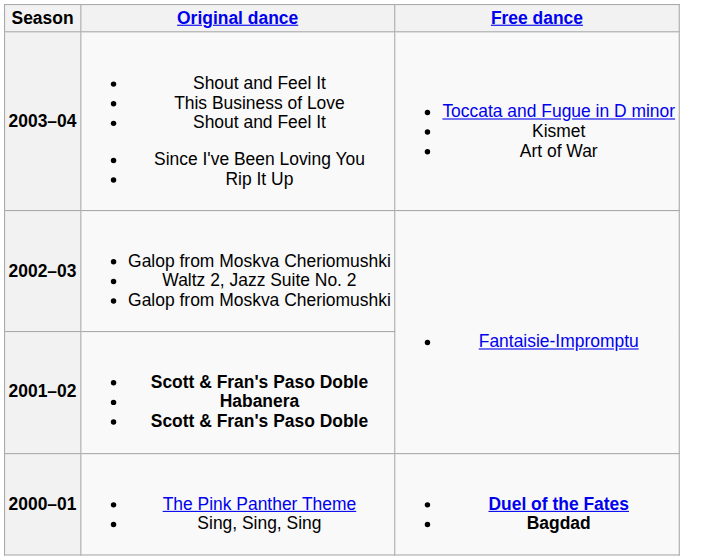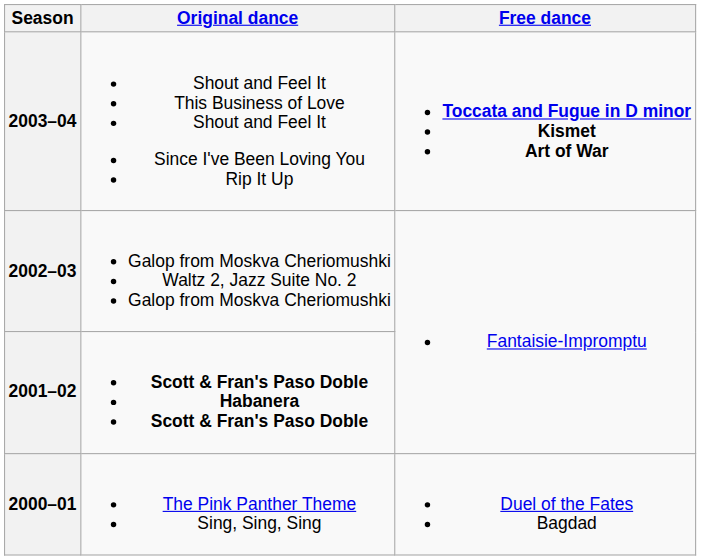(537, 131) normal -> (545, 131) bold
(537, 514) bold -> (545, 514) normal
